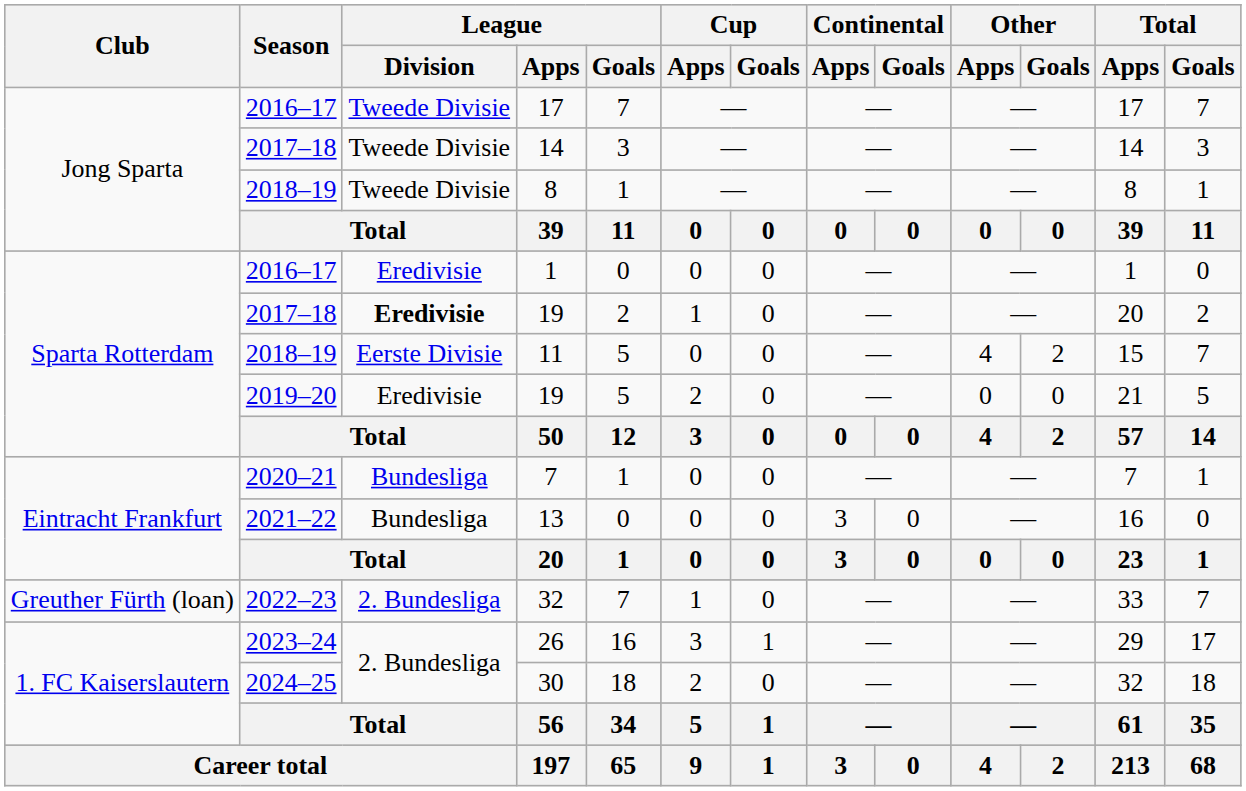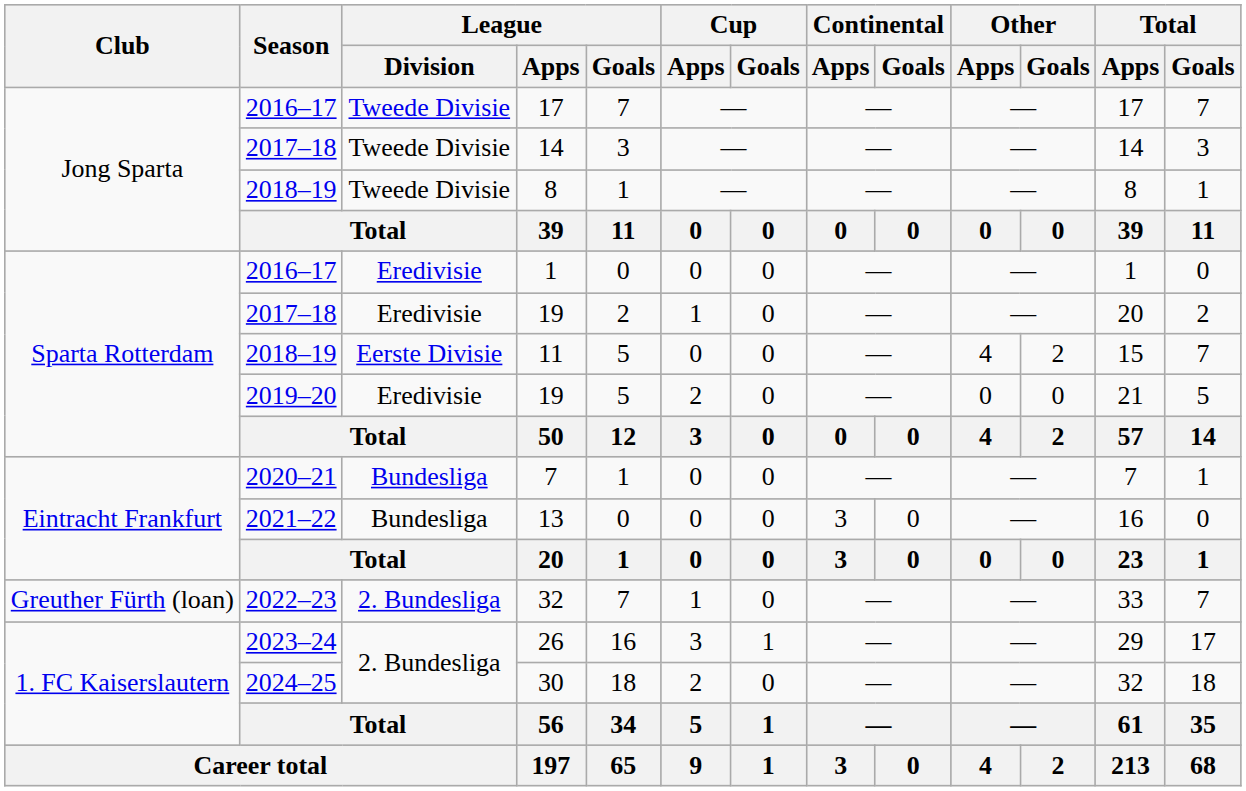(429, 312) bold -> (429, 312) normal
